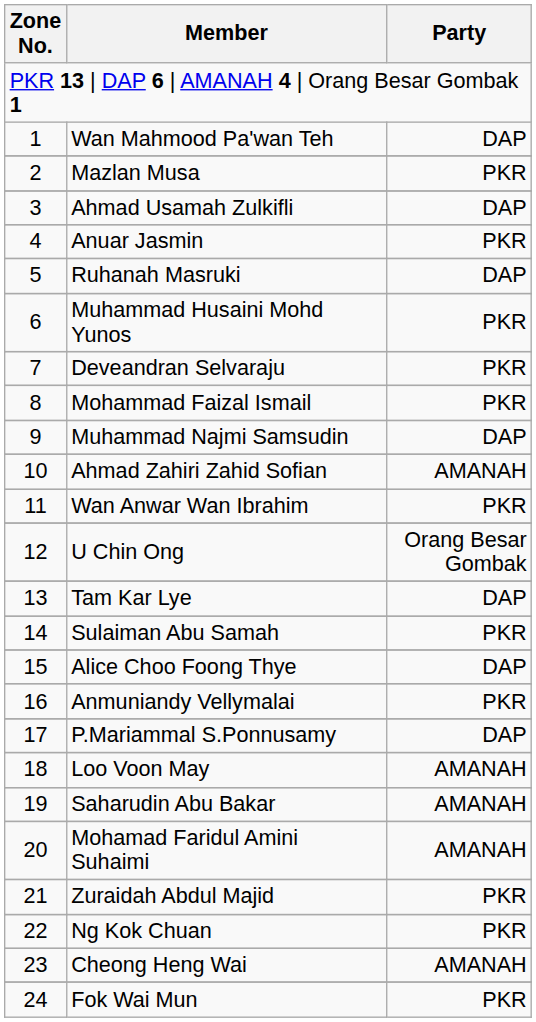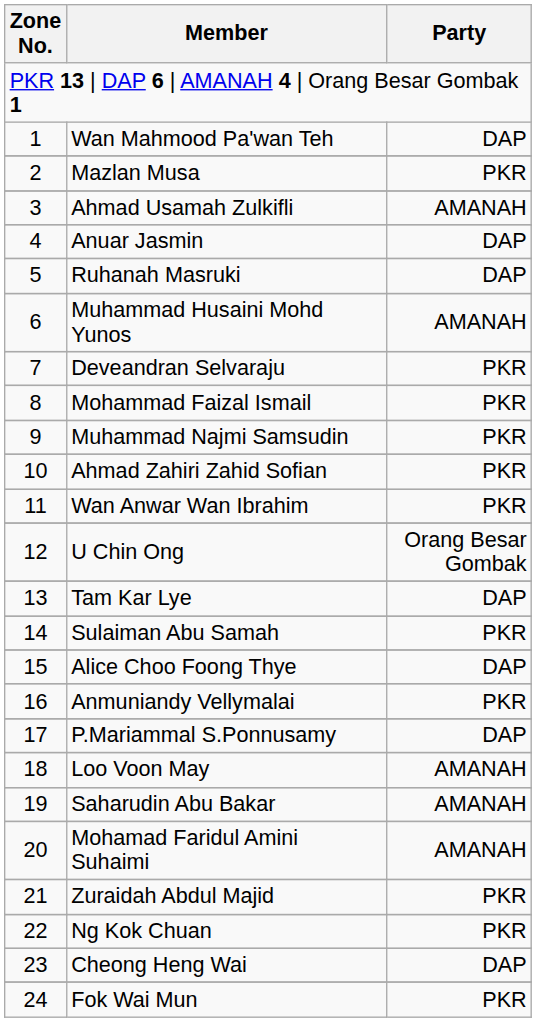(504, 207) DAP -> (480, 207) AMANAH
(504, 241) PKR -> (504, 241) DAP
(504, 322) PKR -> (480, 322) AMANAH
(504, 437) DAP -> (504, 437) PKR
(480, 471) AMANAH -> (504, 471) PKR
(480, 965) AMANAH -> (504, 965) DAP
